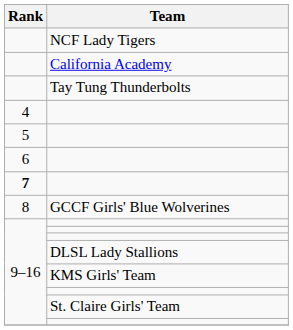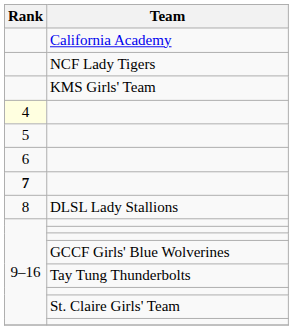(103, 40) NCF Lady Tigers -> (111, 40) California Academy
(111, 64) California Academy -> (103, 64) NCF Lady Tigers
(120, 87) Tay Tung Thunderbolts -> (103, 87) KMS Girls' Team
(25, 111) no background -> (25, 111) lightyellow background
(140, 207) GCCF Girls' Blue Wolverines -> (114, 207) DLSL Lady Stallions
(114, 251) DLSL Lady Stallions -> (140, 251) GCCF Girls' Blue Wolverines
(103, 275) KMS Girls' Team -> (120, 275) Tay Tung Thunderbolts
